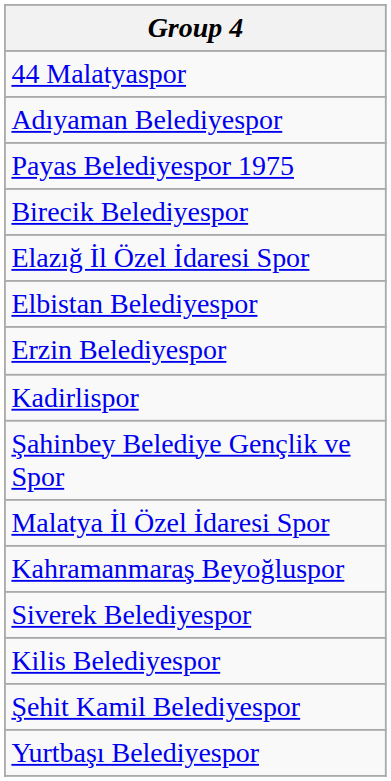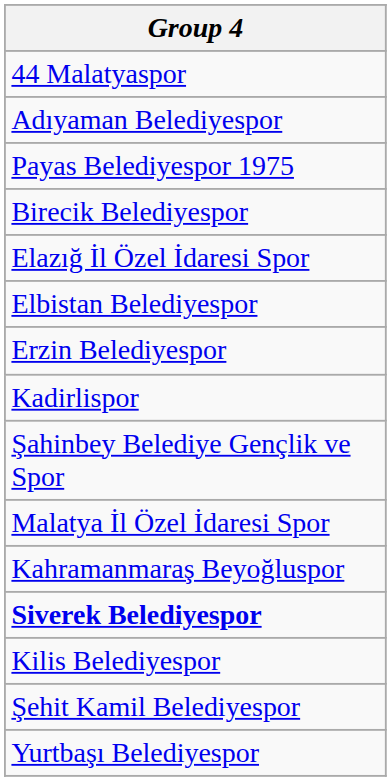(131, 614) normal -> (137, 614) bold
